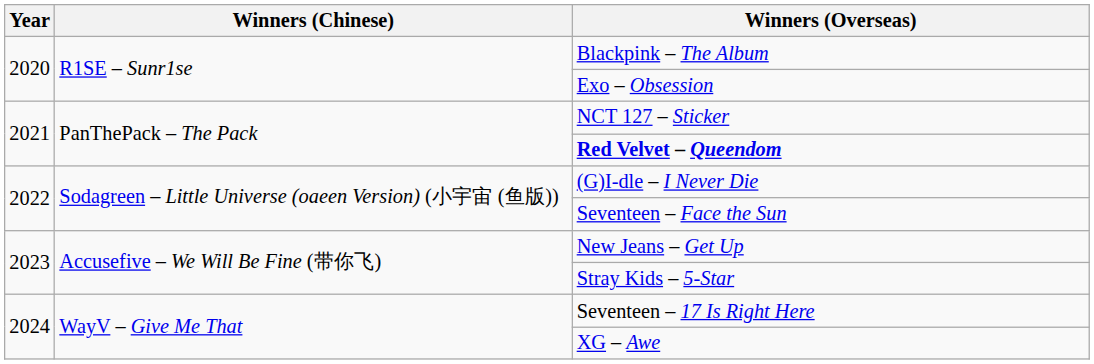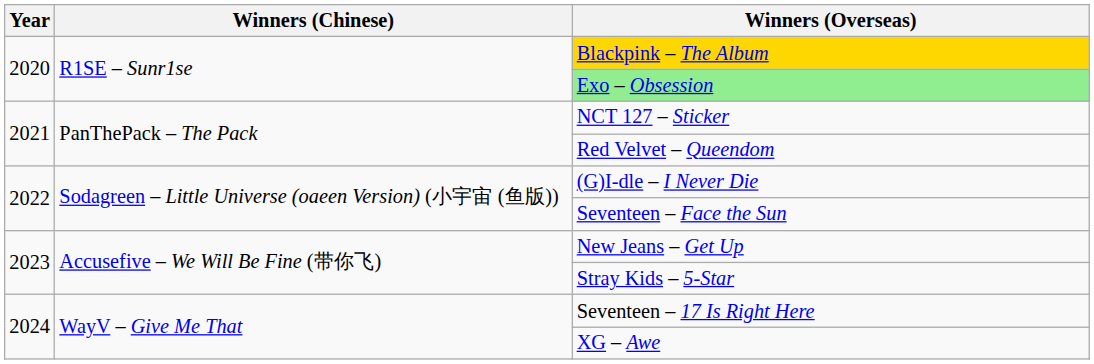(673, 52) no background -> (673, 52) gold background
(645, 85) no background -> (645, 85) lightgreen background
(679, 149) bold -> (676, 149) normal
